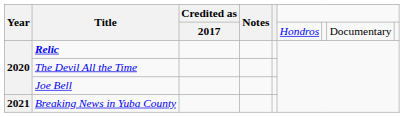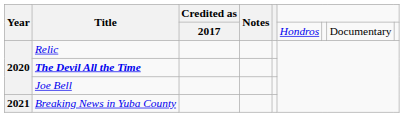(47, 49) bold -> (47, 49) normal
(86, 67) normal -> (88, 67) bold
